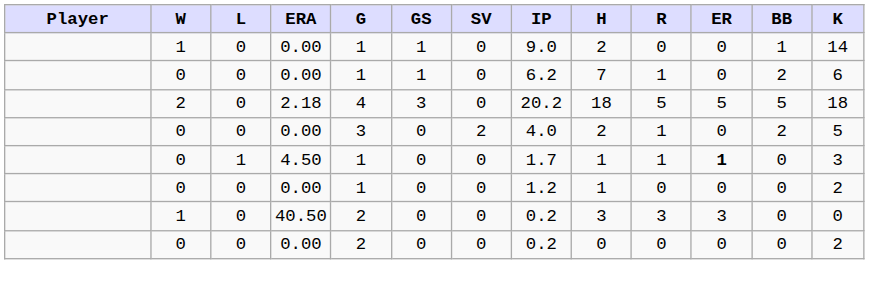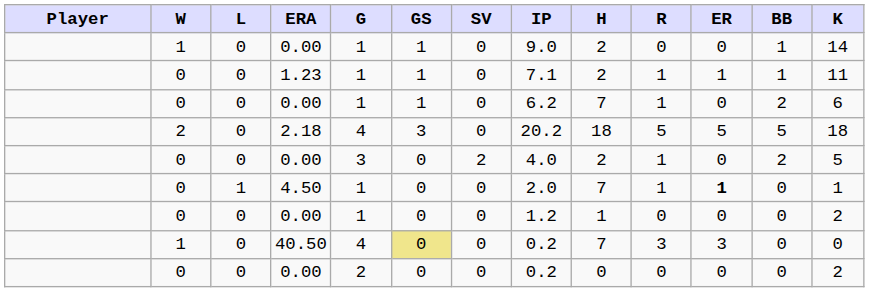+ row: (181, 75)
(541, 160) 1.7 -> (541, 188) 2.0
(601, 160) 1 -> (601, 188) 7
(838, 160) 3 -> (838, 188) 1
(361, 216) 2 -> (361, 244) 4
(421, 216) no background -> (421, 244) khaki background
(601, 216) 3 -> (601, 244) 7
